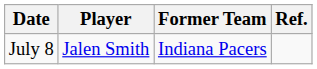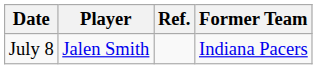columns swapped: (212, 19) <-> (291, 19)
